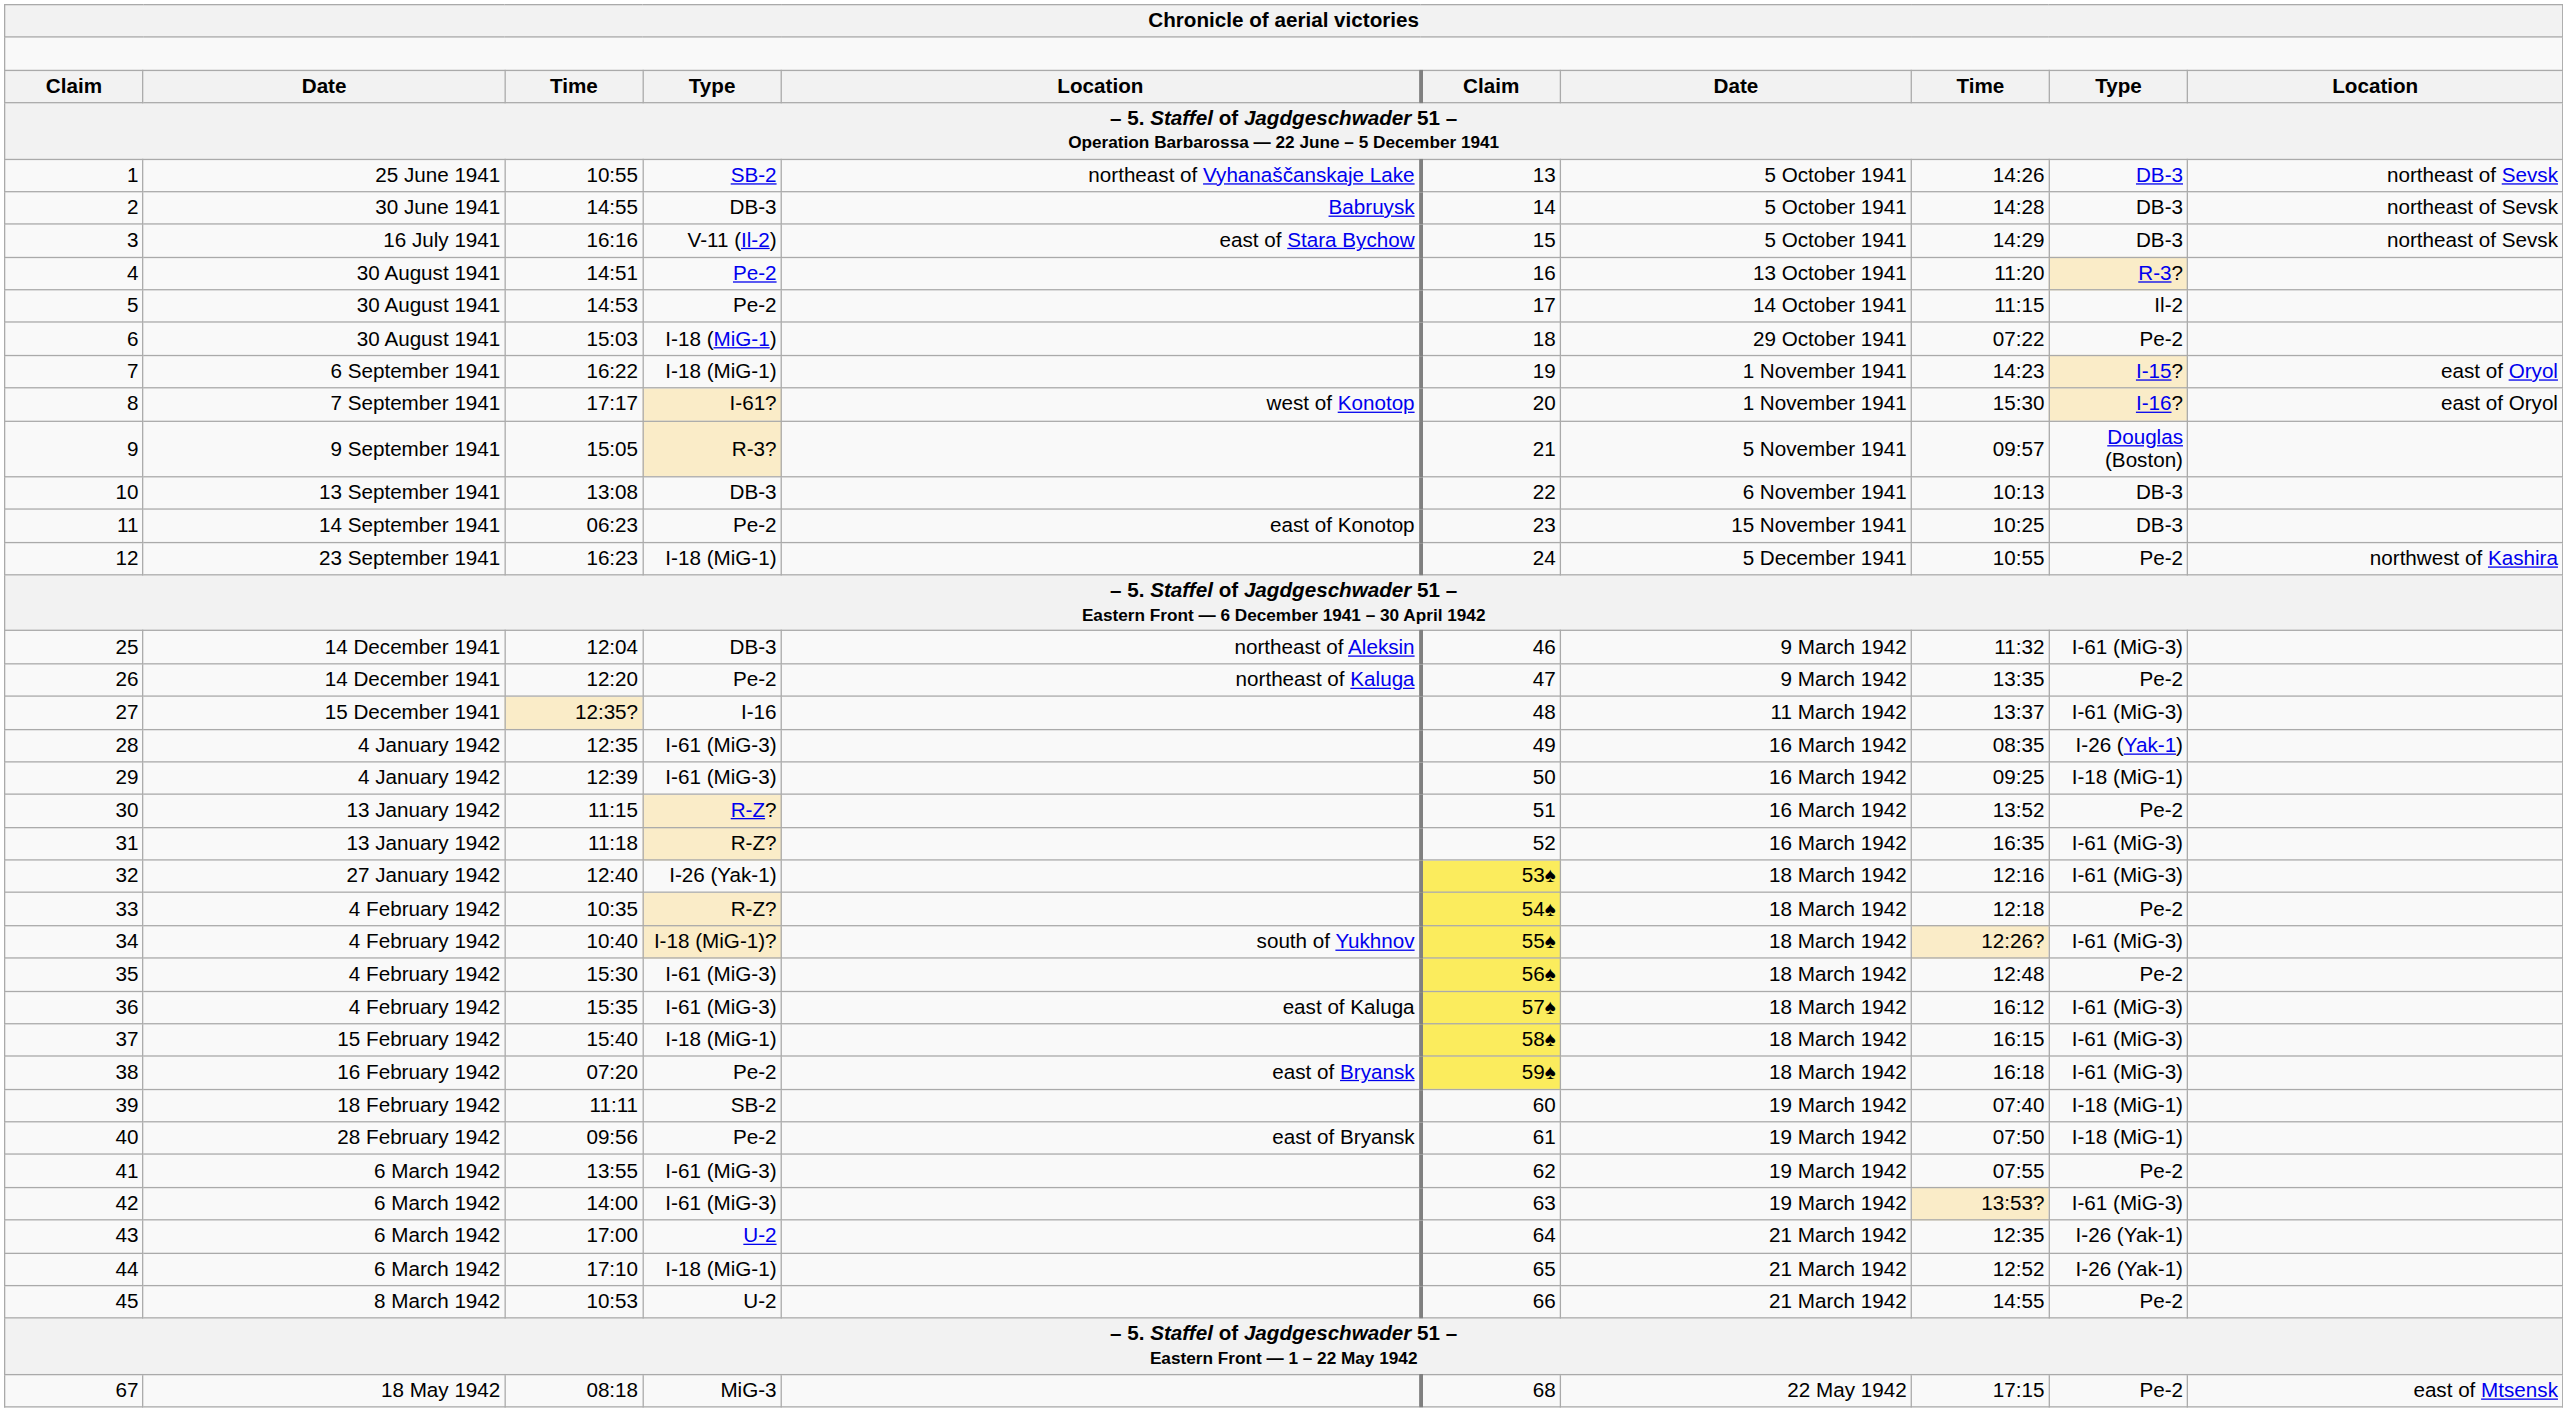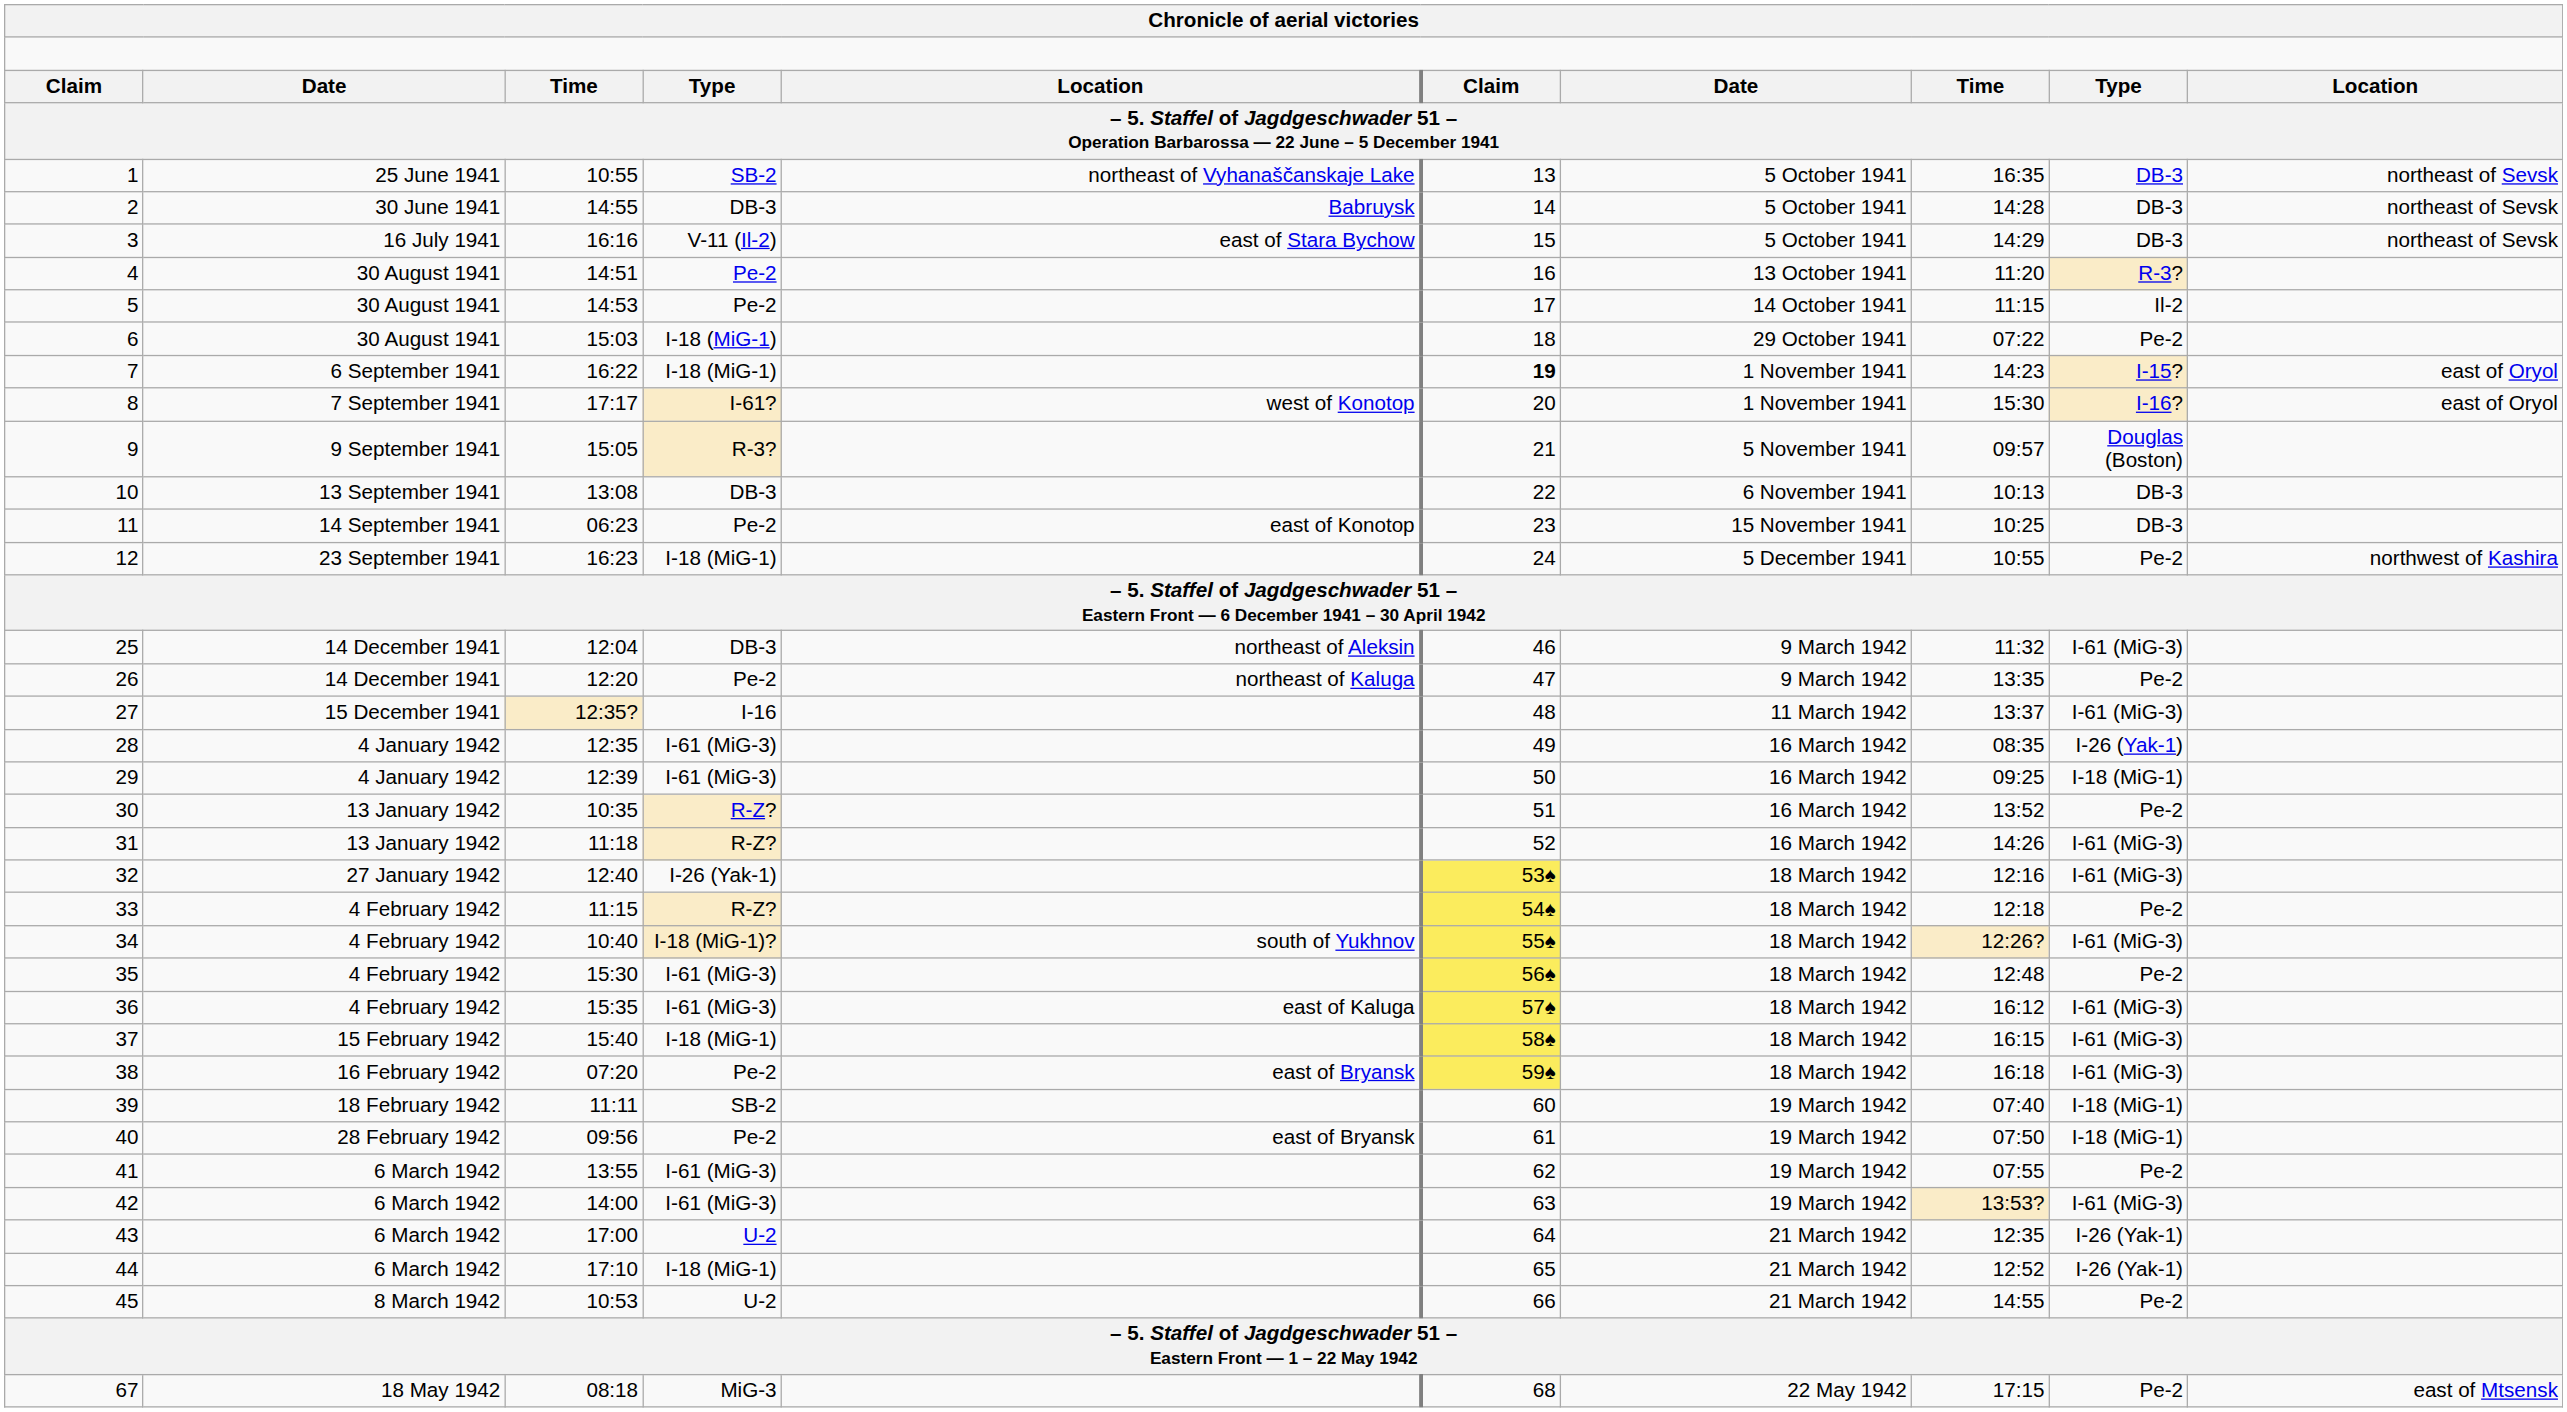(2019, 175) 14:26 -> (2019, 175) 16:35
(1544, 371) normal -> (1544, 371) bold
(613, 810) 11:15 -> (612, 810) 10:35
(2019, 843) 16:35 -> (2019, 843) 14:26
(612, 908) 10:35 -> (613, 908) 11:15
